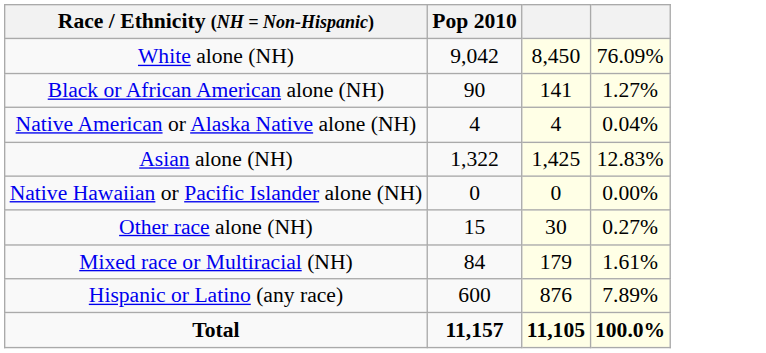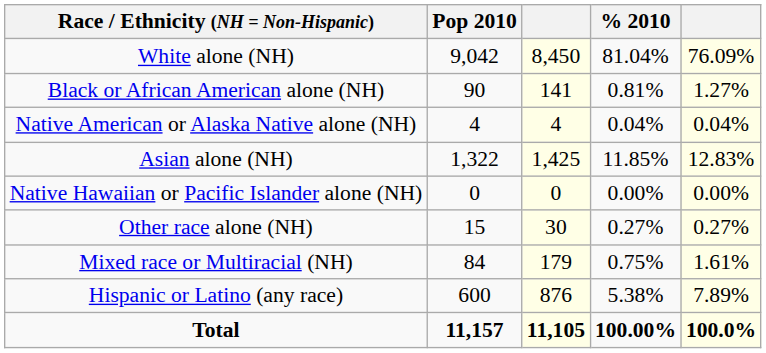+ column: (635, 21)
